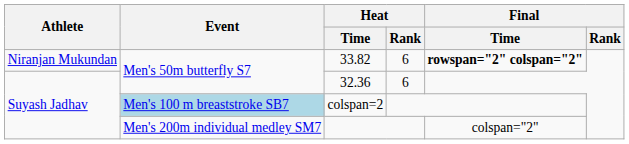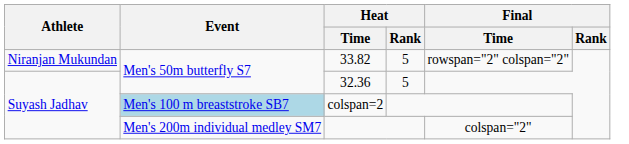(405, 60) 6 -> (405, 60) 5
(505, 60) bold -> (498, 60) normal
(405, 83) 6 -> (405, 83) 5
